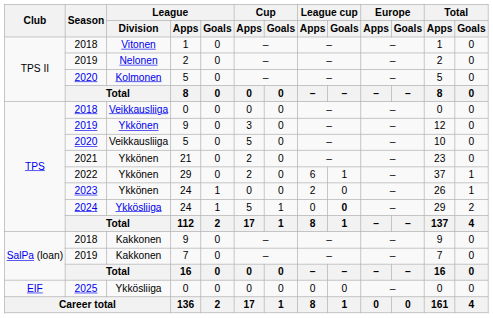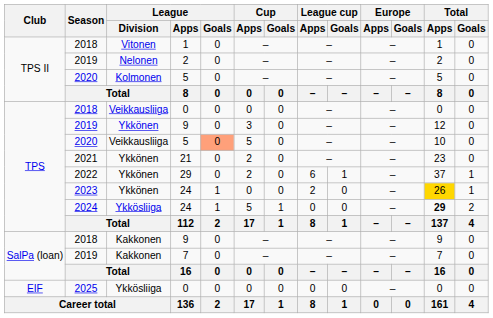(217, 142) no background -> (217, 142) lightsalmon background
(440, 191) no background -> (440, 191) gold background
(344, 207) bold -> (344, 207) normal
(440, 207) normal -> (440, 207) bold
